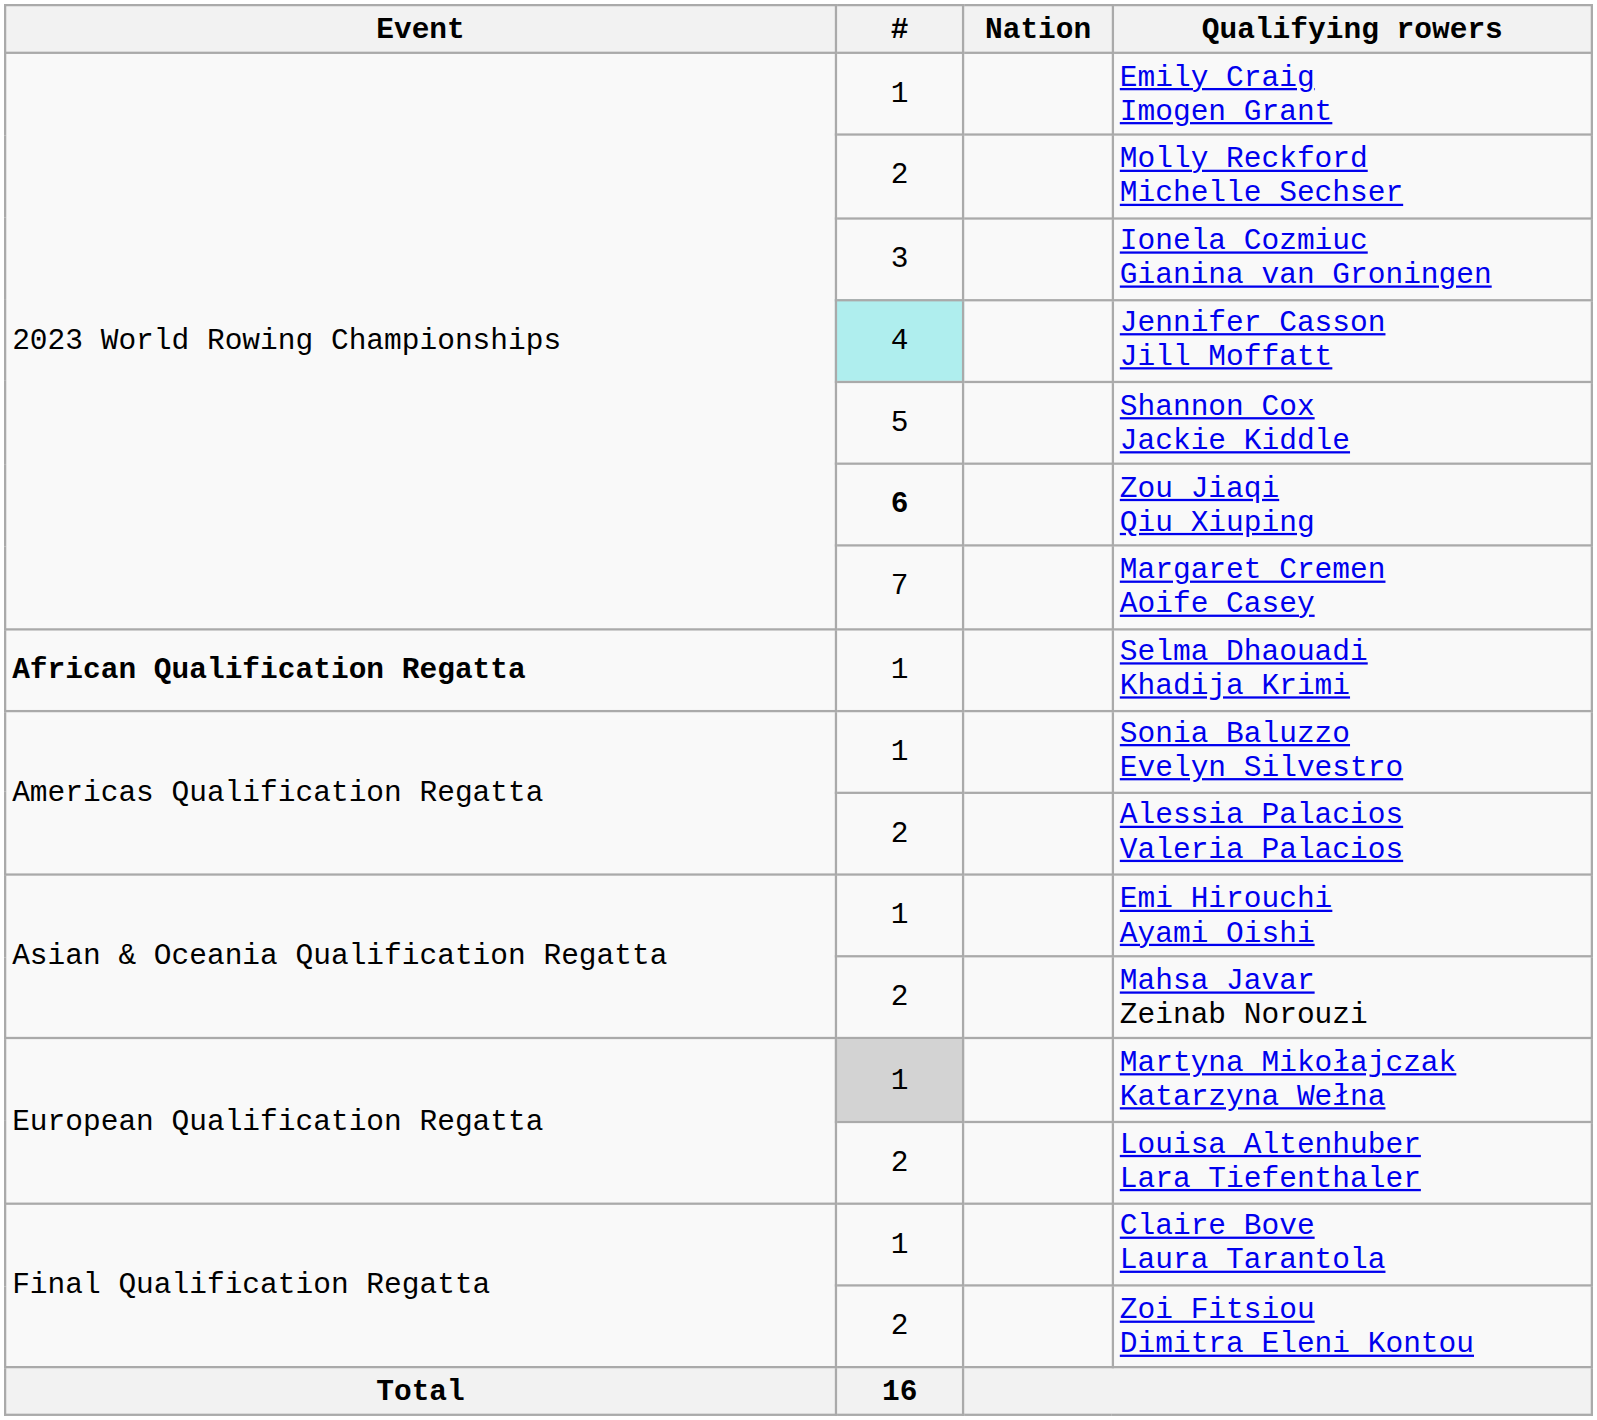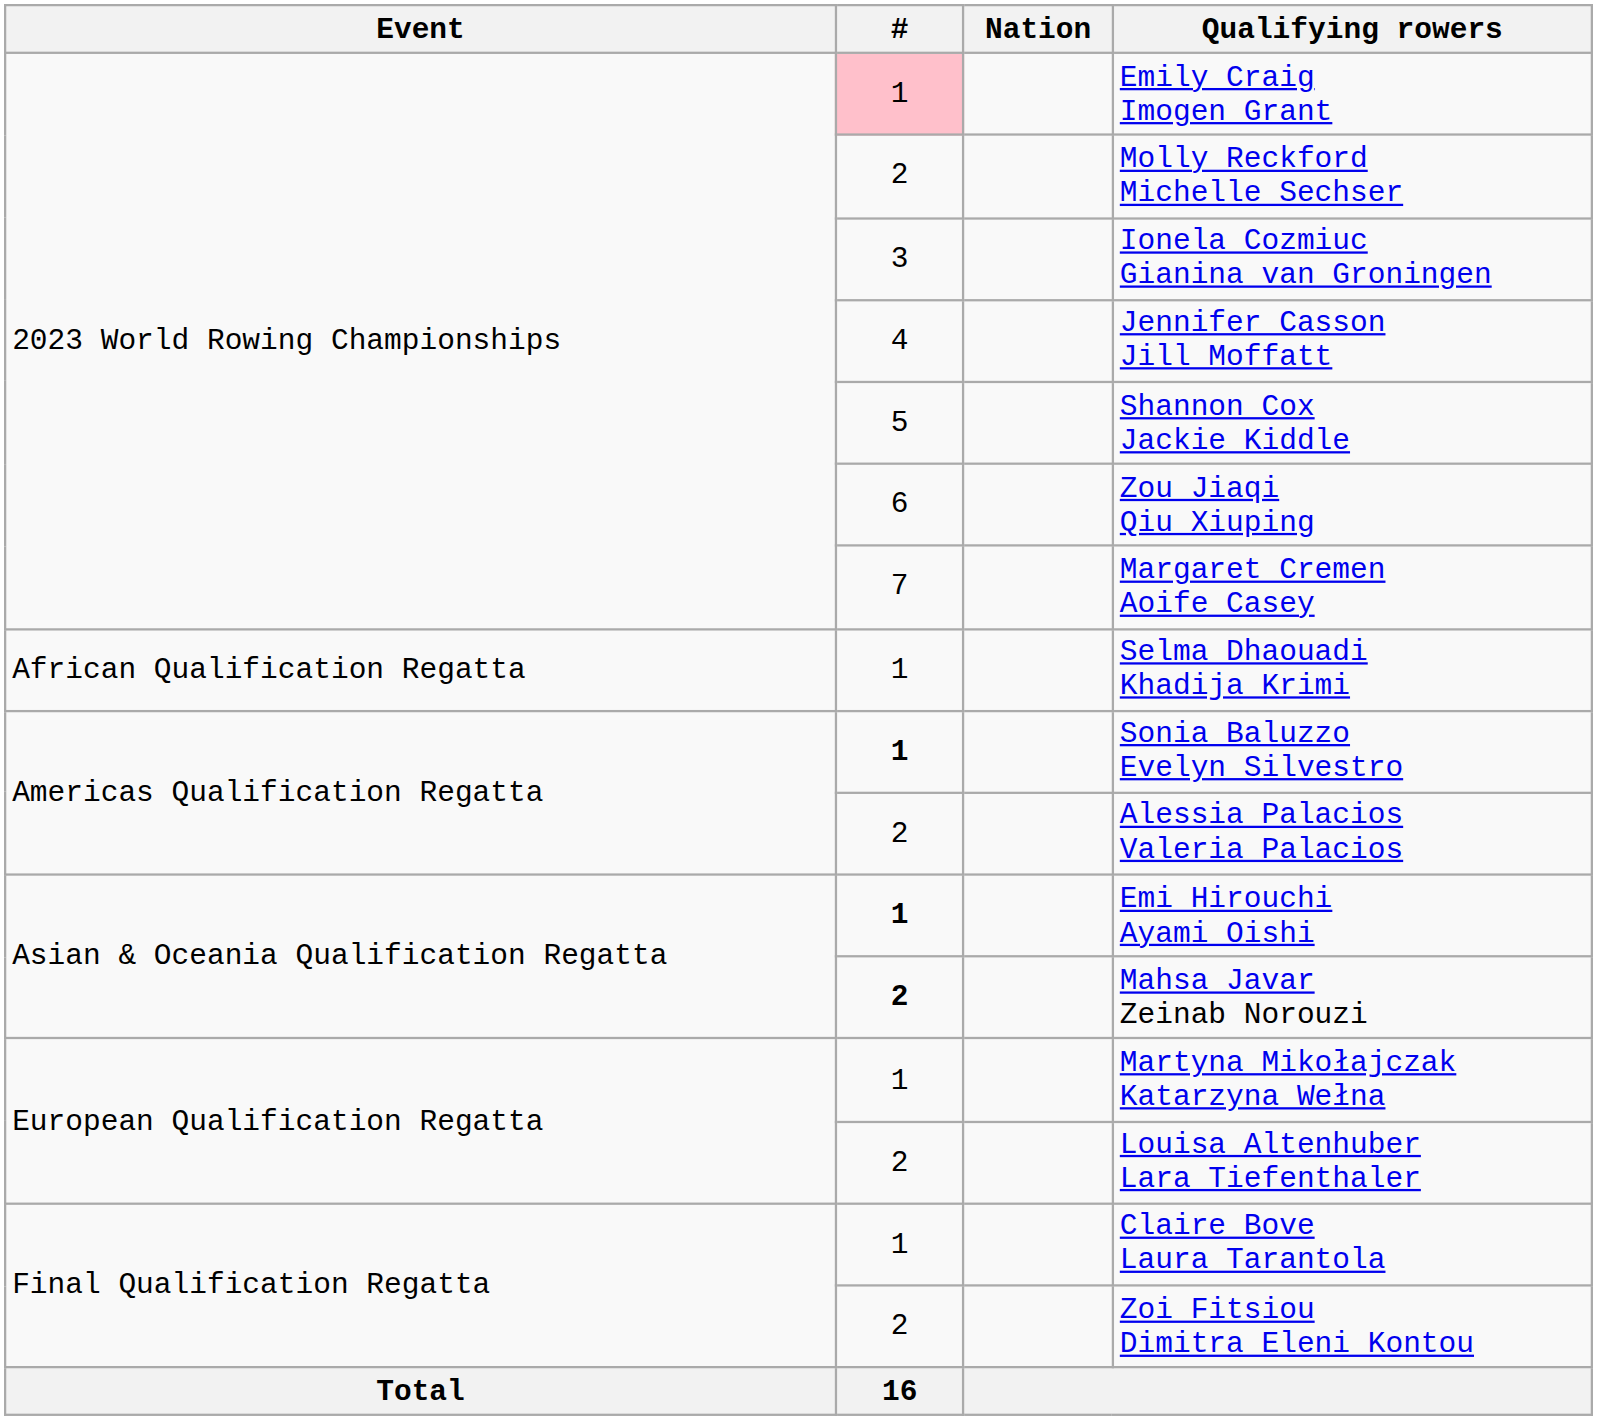(900, 94) no background -> (900, 94) pink background
(900, 341) paleturquoise background -> (900, 341) no background
(900, 505) bold -> (900, 505) normal
(269, 669) bold -> (269, 669) normal
(900, 751) normal -> (900, 751) bold
(900, 916) normal -> (900, 916) bold
(900, 998) normal -> (900, 998) bold
(900, 1080) lightgrey background -> (900, 1080) no background
